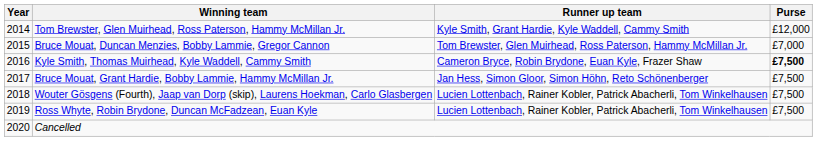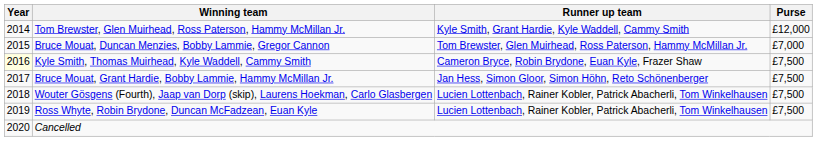(18, 62) no background -> (18, 62) lightyellow background
(788, 62) bold -> (788, 62) normal
